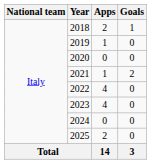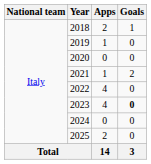(132, 105) normal -> (132, 105) bold
